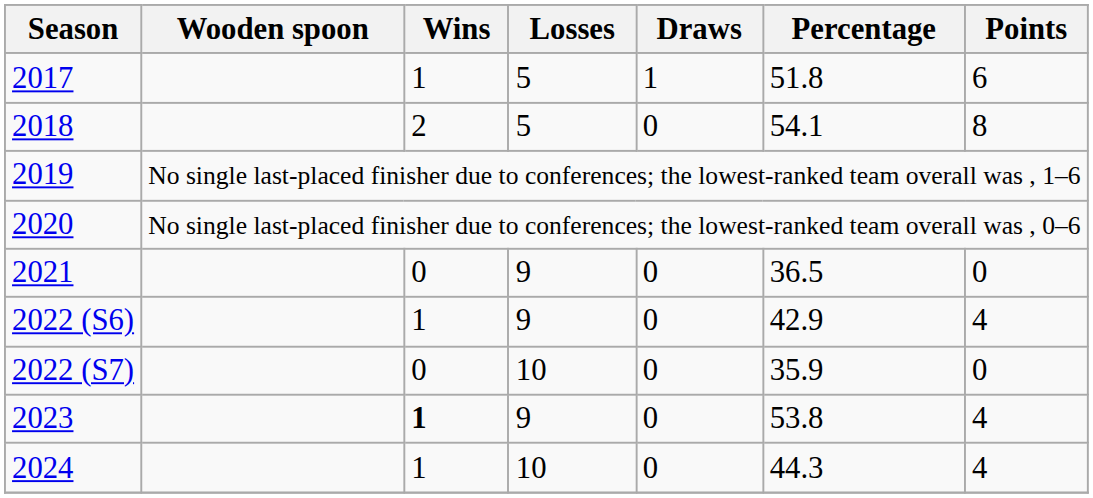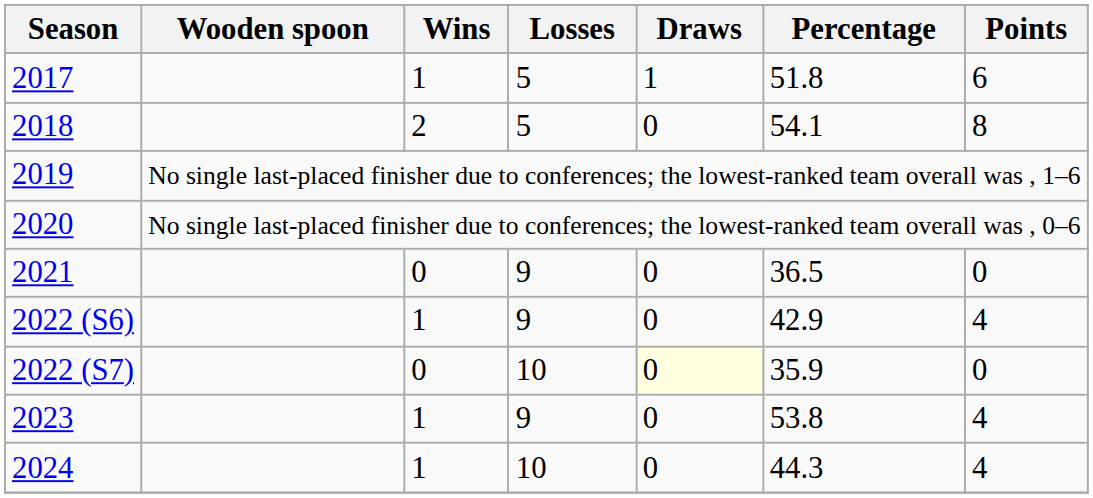(650, 369) no background -> (650, 369) lightyellow background
(419, 418) bold -> (419, 418) normal
